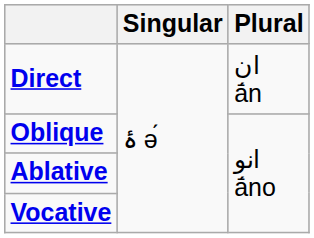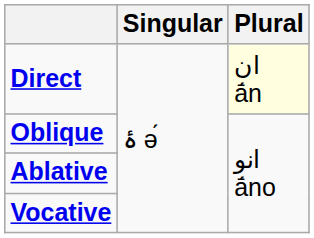(248, 79) no background -> (248, 79) lightyellow background
